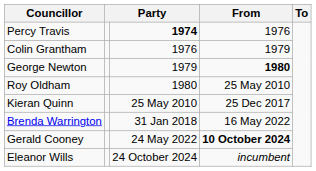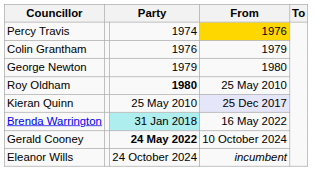(184, 31) bold -> (184, 31) normal
(277, 31) no background -> (274, 31) gold background
(277, 67) bold -> (274, 67) normal
(184, 85) normal -> (184, 85) bold
(258, 103) no background -> (255, 103) lavender background
(166, 121) no background -> (166, 121) paleturquoise background
(164, 139) normal -> (164, 139) bold
(246, 139) bold -> (245, 139) normal
